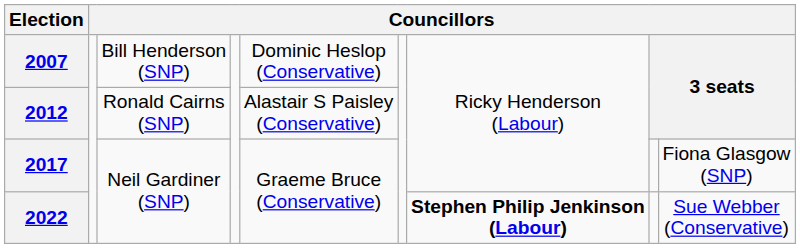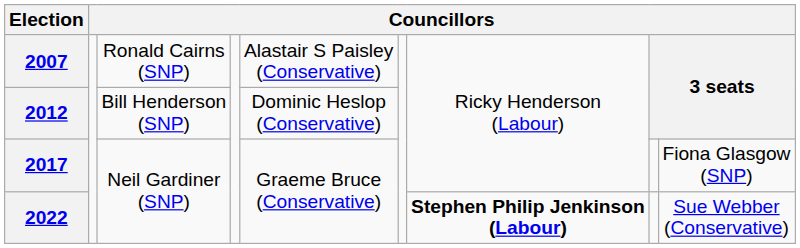(164, 60) Bill Henderson (SNP) -> (164, 60) Ronald Cairns (SNP)
(319, 60) Dominic Heslop (Conservative) -> (319, 60) Alastair S Paisley (Conservative)
(164, 113) Ronald Cairns (SNP) -> (164, 113) Bill Henderson (SNP)
(319, 113) Alastair S Paisley (Conservative) -> (319, 113) Dominic Heslop (Conservative)
